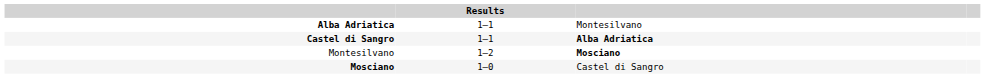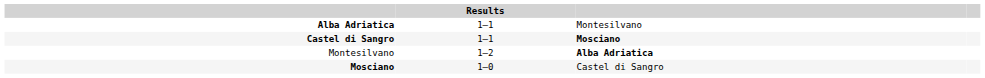(615, 39) Alba Adriatica -> (598, 39) Mosciano
(598, 53) Mosciano -> (615, 53) Alba Adriatica
